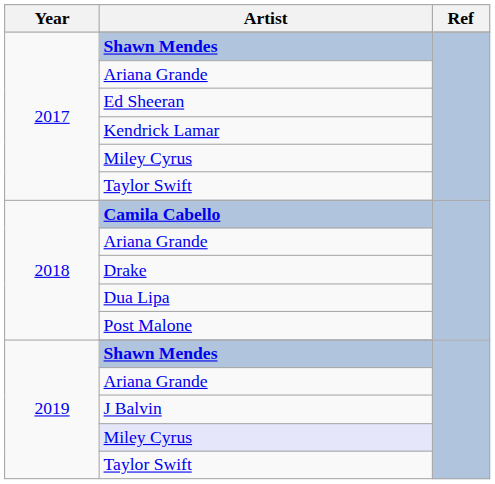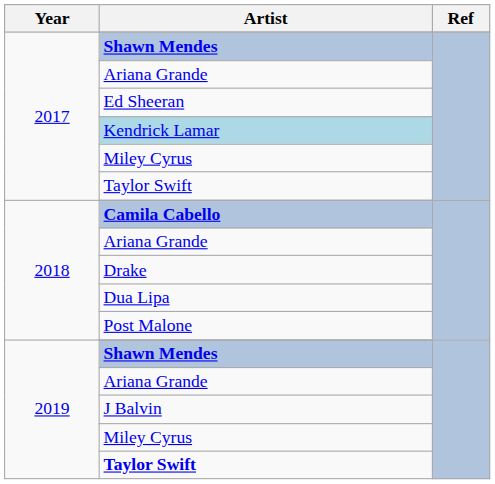(161, 130) no background -> (161, 130) lightblue background
(148, 437) lavender background -> (148, 437) no background
(148, 465) normal -> (150, 465) bold
